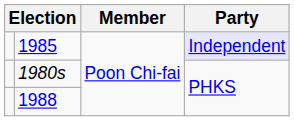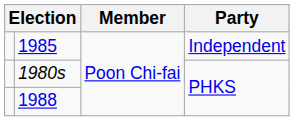(237, 45) lavender background -> (237, 45) no background
